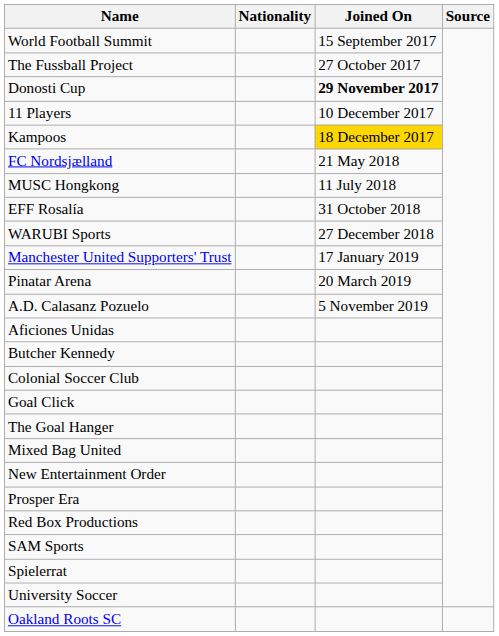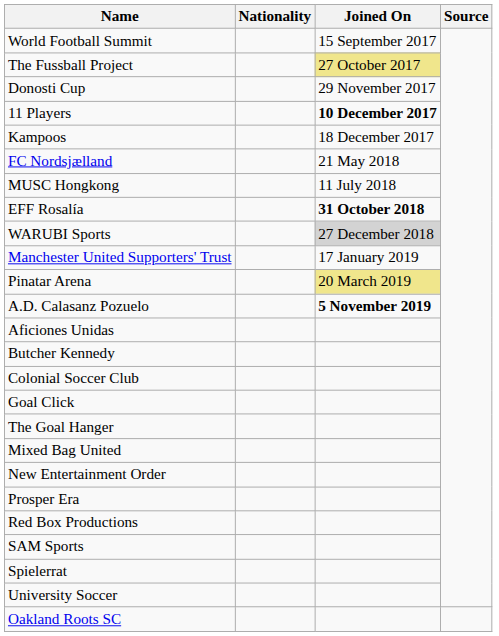(369, 64) no background -> (369, 64) khaki background
(378, 88) bold -> (377, 88) normal
(376, 112) normal -> (378, 112) bold
(376, 137) gold background -> (376, 137) no background
(369, 209) normal -> (371, 209) bold
(376, 233) no background -> (376, 233) lightgrey background
(365, 281) no background -> (365, 281) khaki background
(373, 305) normal -> (375, 305) bold
